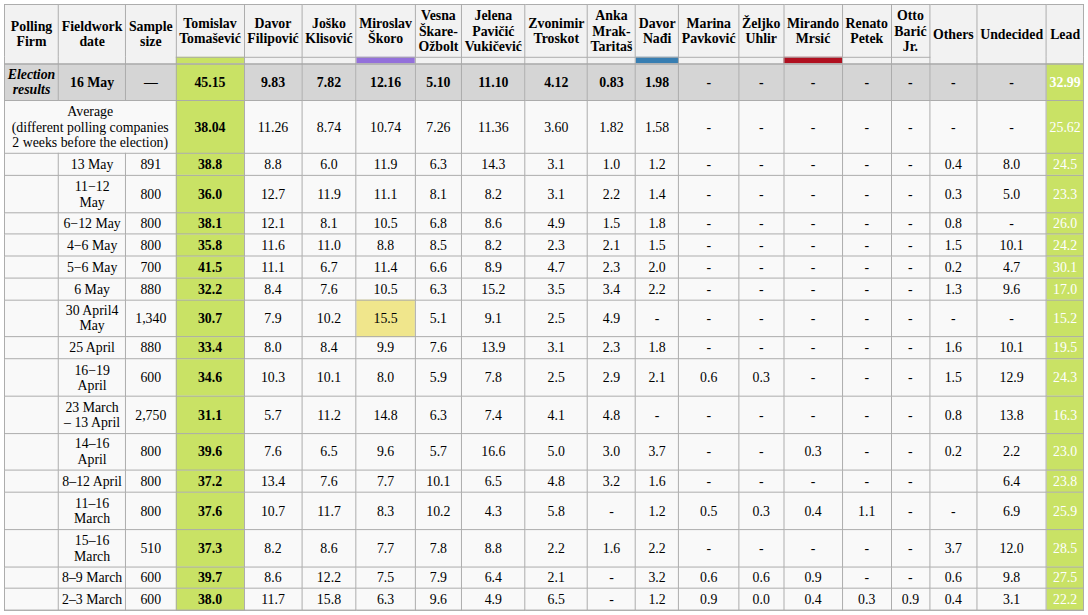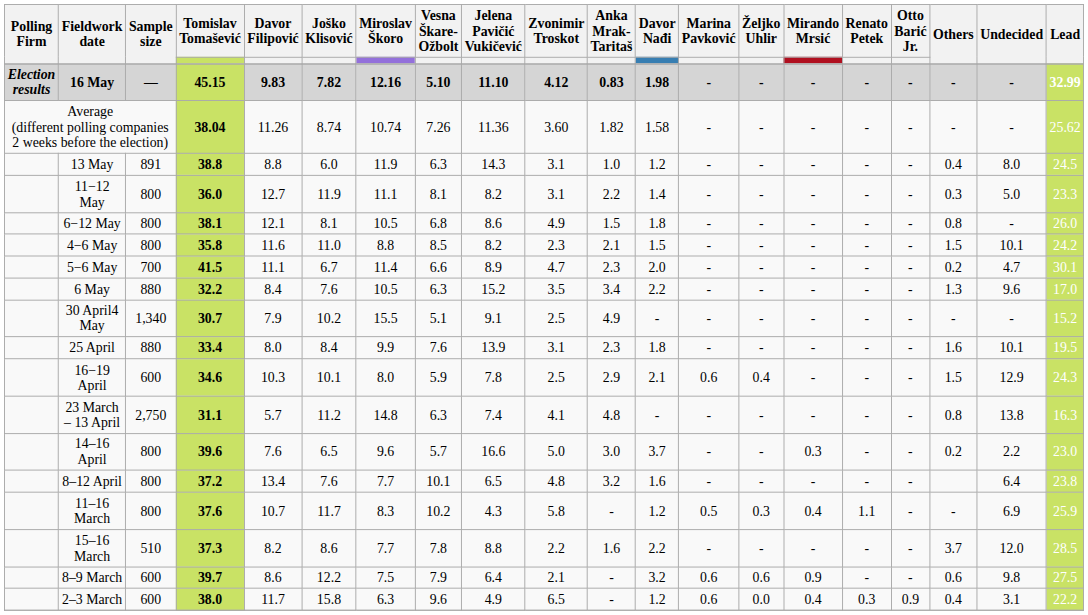(386, 319) khaki background -> (386, 319) no background
(761, 378) 0.3 -> (761, 378) 0.4
(709, 600) 0.9 -> (709, 600) 0.6
